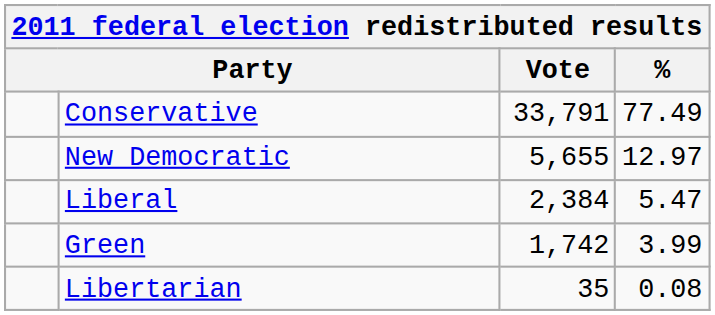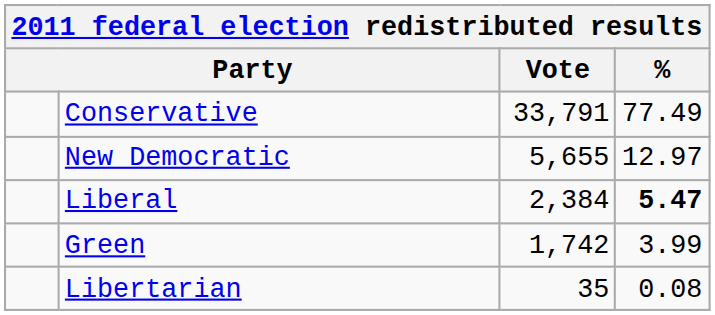(670, 201) normal -> (670, 201) bold
